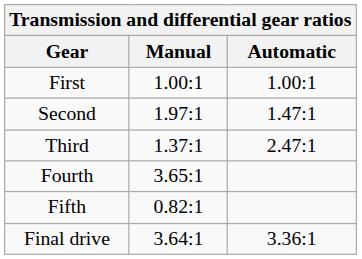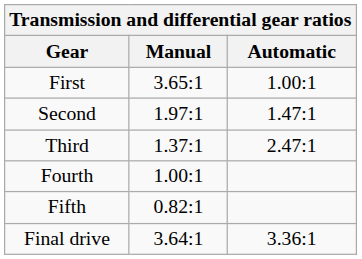(178, 82) 1.00:1 -> (178, 82) 3.65:1
(178, 176) 3.65:1 -> (178, 176) 1.00:1
